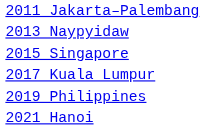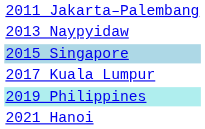(67, 54) no background -> (67, 54) lightblue background
(76, 97) no background -> (76, 97) paleturquoise background
